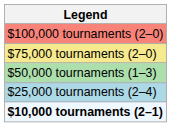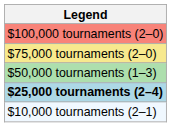(82, 92) normal -> (85, 92) bold
(85, 111) bold -> (82, 111) normal
